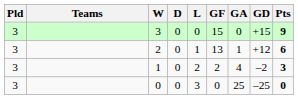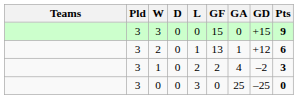columns swapped: (87, 13) <-> (15, 13)
